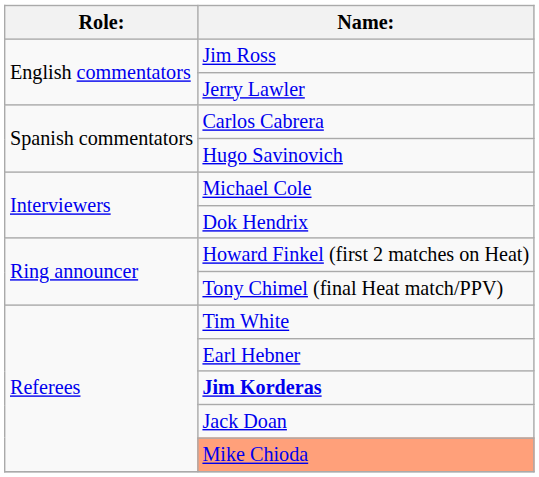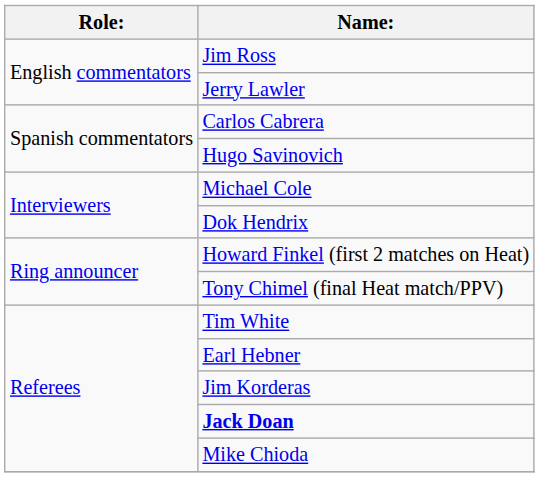(262, 387) bold -> (256, 387) normal
(245, 421) normal -> (248, 421) bold
(255, 454) lightsalmon background -> (255, 454) no background
